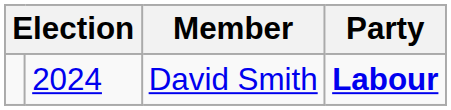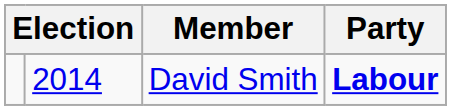(67, 79) 2024 -> (67, 79) 2014
